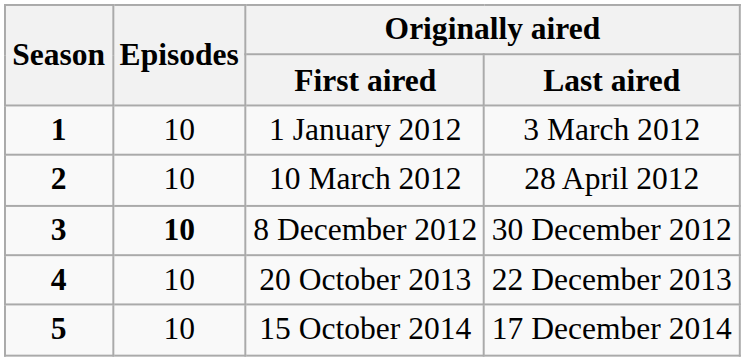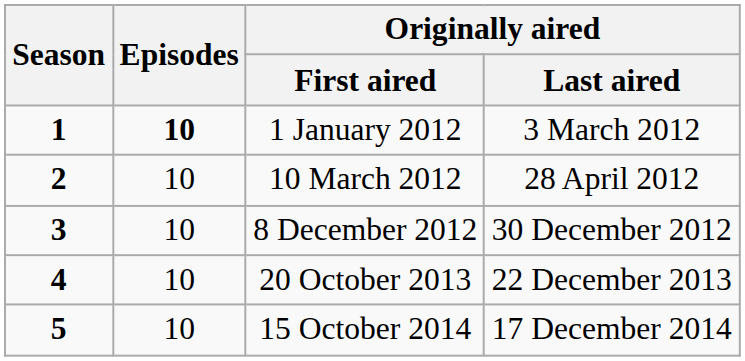(179, 129) normal -> (179, 129) bold
(179, 229) bold -> (179, 229) normal
